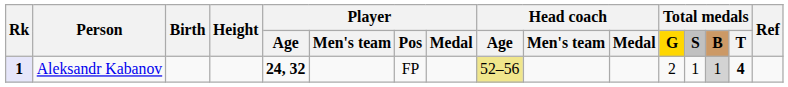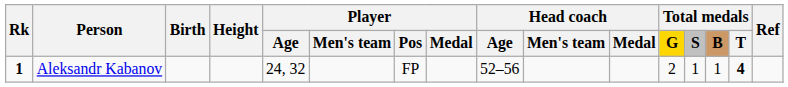(19, 69) lavender background -> (19, 69) no background
(286, 69) bold -> (286, 69) normal
(500, 69) khaki background -> (500, 69) no background
(717, 69) lightgrey background -> (717, 69) no background
